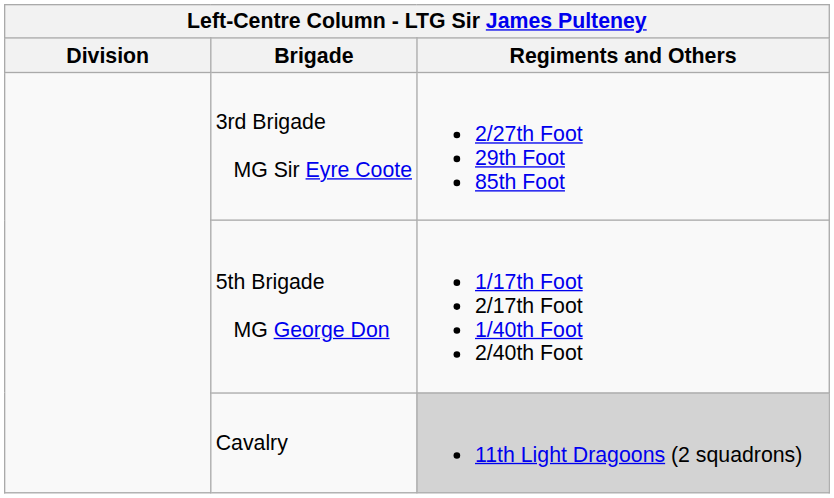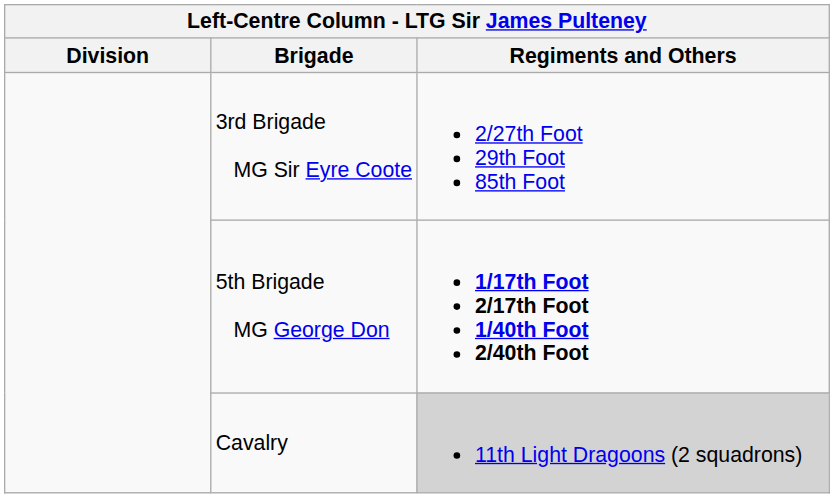(623, 318) normal -> (623, 318) bold
